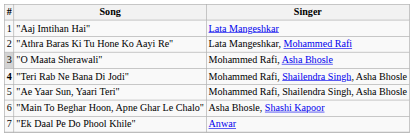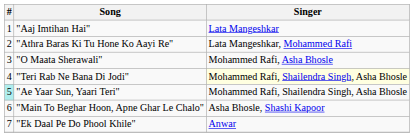(9, 60) lightgrey background -> (9, 60) no background
(9, 76) bold -> (9, 76) normal
(308, 76) no background -> (308, 76) lightyellow background
(9, 92) no background -> (9, 92) paleturquoise background
